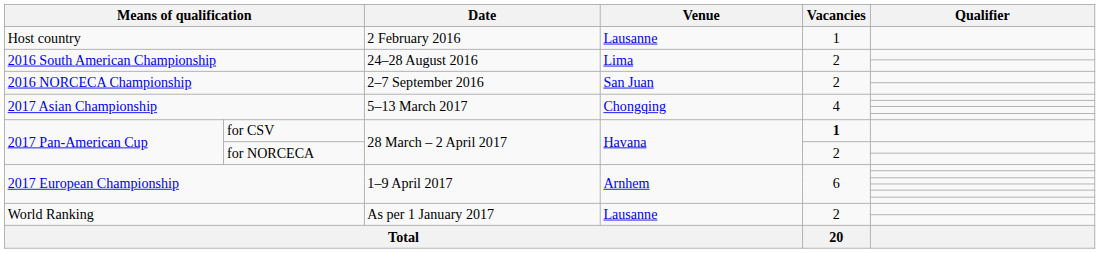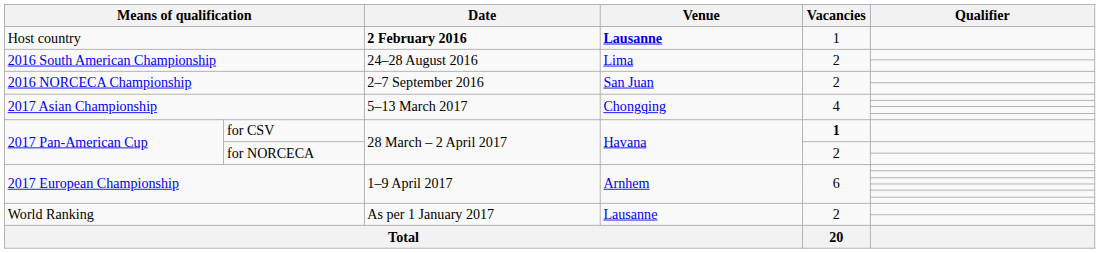(414, 37) normal -> (417, 37) bold
(630, 37) normal -> (633, 37) bold
